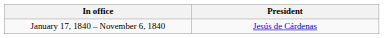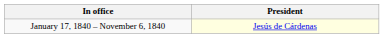(285, 26) no background -> (285, 26) lightyellow background
